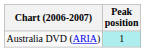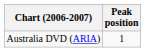(122, 39) paleturquoise background -> (122, 39) no background
